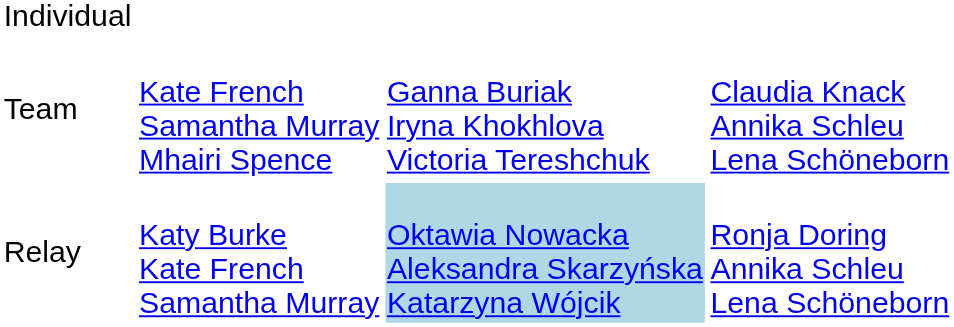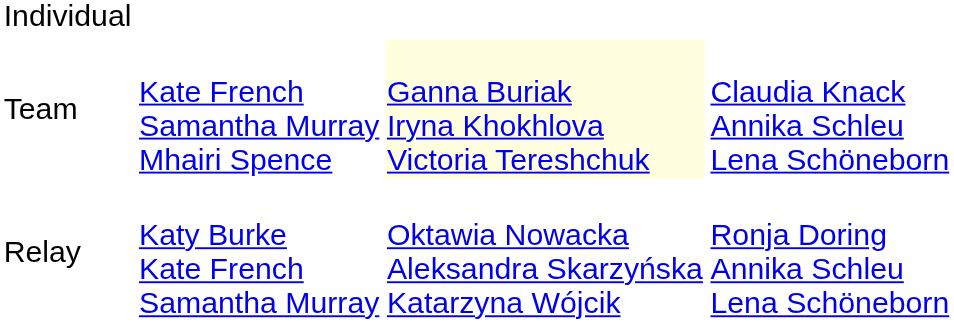(518, 125) no background -> (518, 125) lightyellow background
(545, 269) lightblue background -> (545, 269) no background
